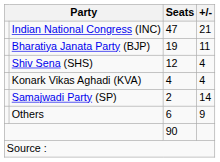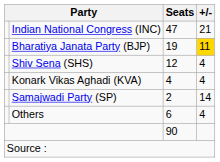(205, 47) no background -> (205, 47) gold background
(202, 115) 9 -> (202, 115) 4
